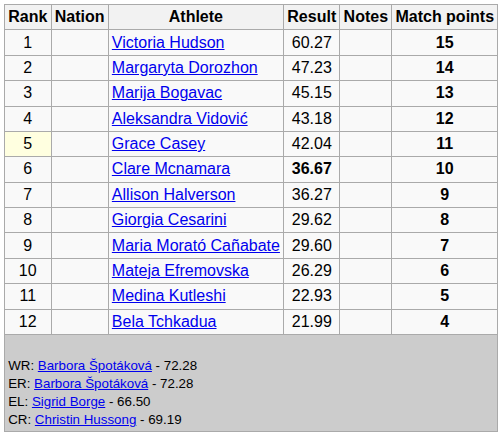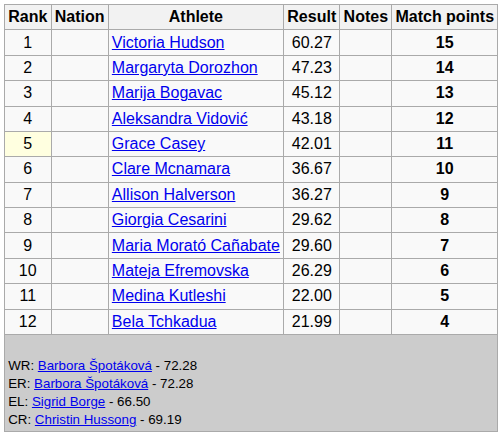(312, 93) 45.15 -> (312, 93) 45.12
(312, 144) 42.04 -> (312, 144) 42.01
(312, 169) bold -> (312, 169) normal
(312, 296) 22.93 -> (312, 296) 22.00
